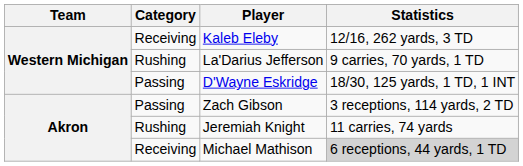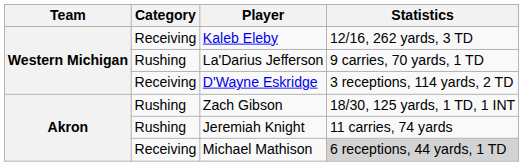(160, 82) Passing -> (165, 82) Receiving
(423, 82) 18/30, 125 yards, 1 TD, 1 INT -> (422, 82) 3 receptions, 114 yards, 2 TD
(160, 105) Passing -> (160, 105) Rushing
(422, 105) 3 receptions, 114 yards, 2 TD -> (423, 105) 18/30, 125 yards, 1 TD, 1 INT
